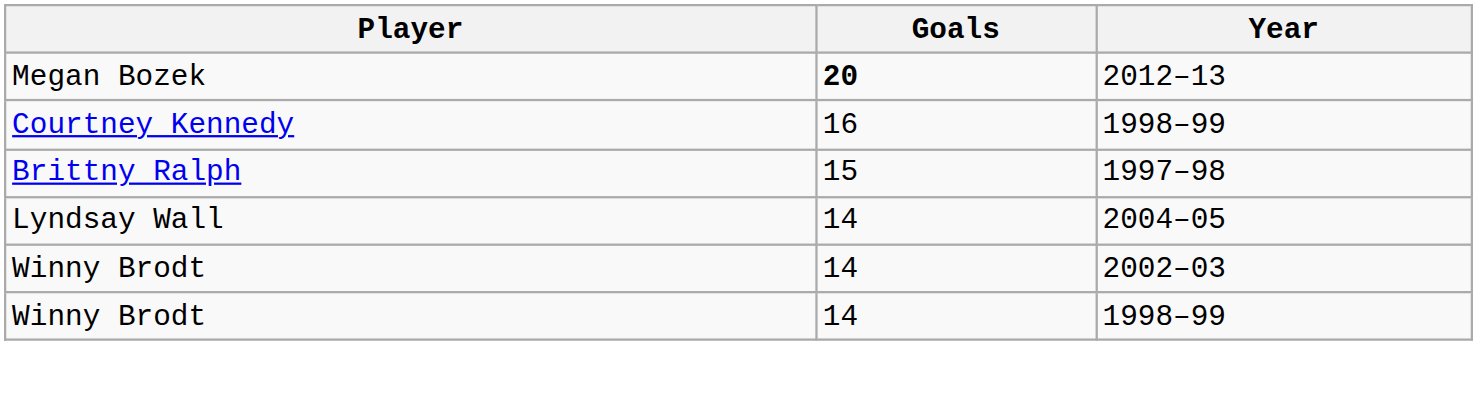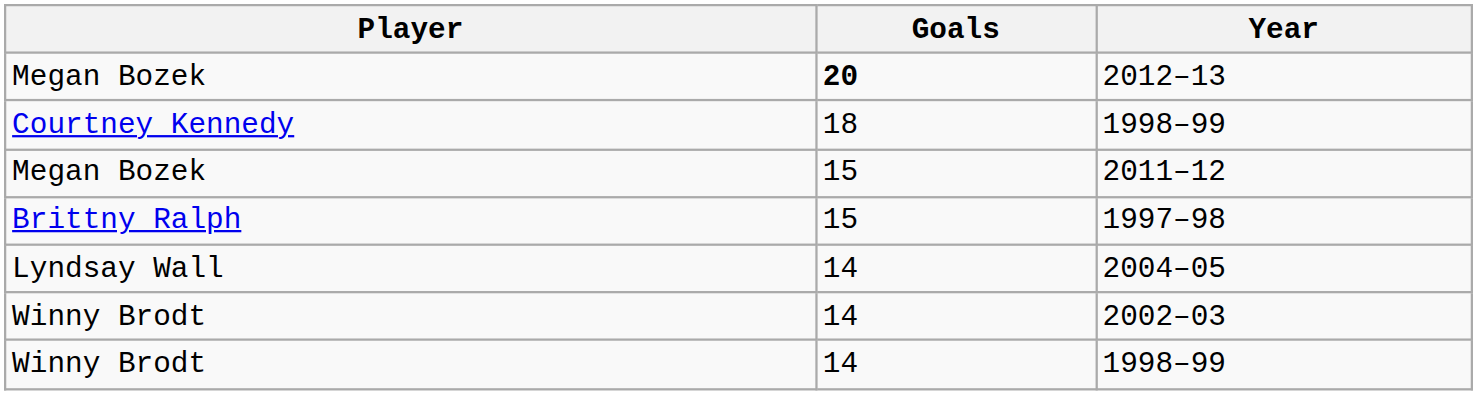(841, 125) 16 -> (841, 125) 18
+ row: (109, 173)
